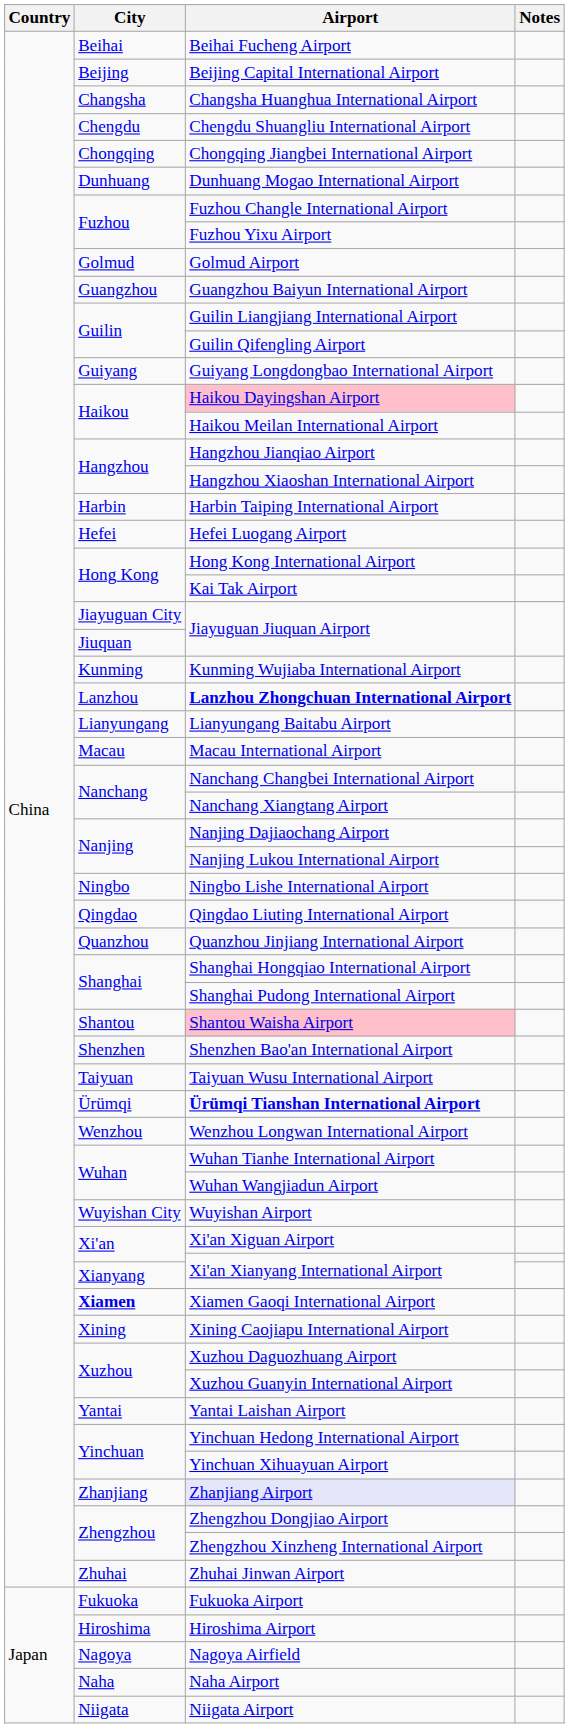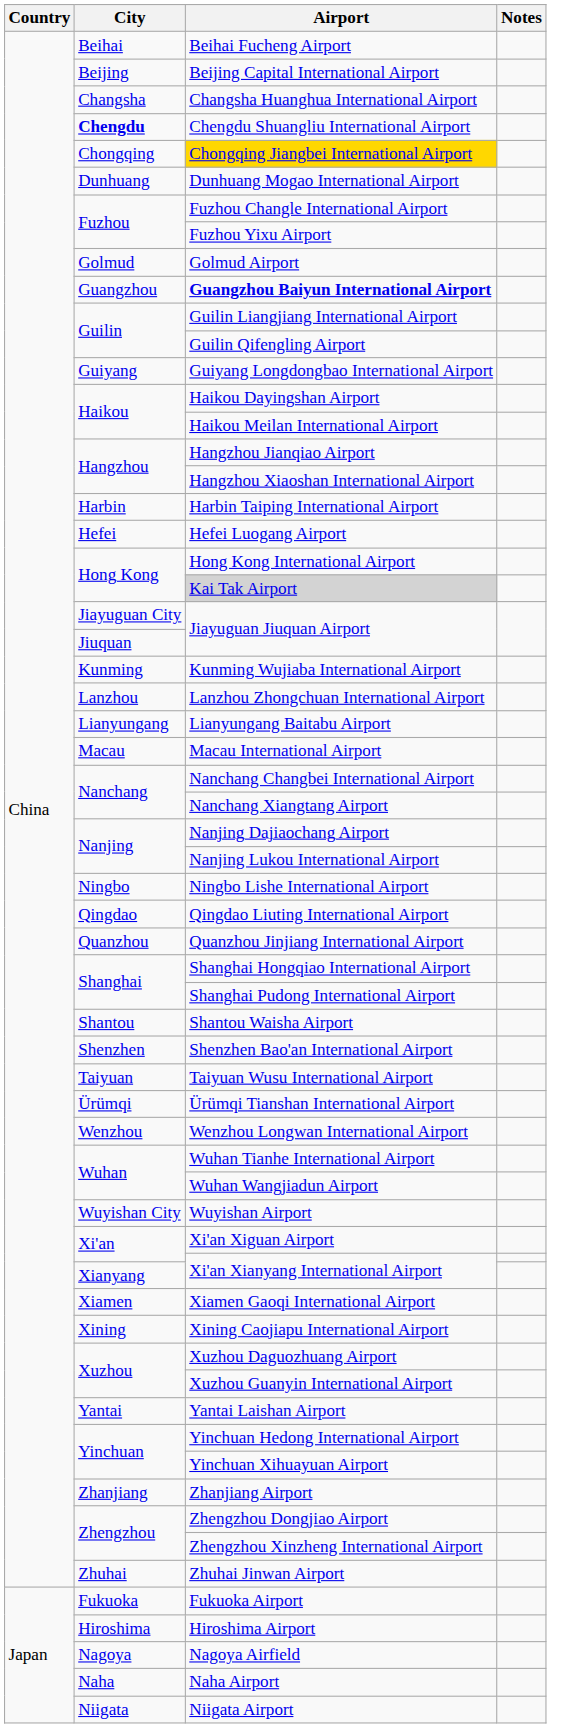(109, 126) normal -> (112, 126) bold
(331, 153) no background -> (331, 153) gold background
(328, 289) normal -> (340, 289) bold
(284, 398) pink background -> (284, 398) no background
(243, 588) no background -> (243, 588) lightgrey background
(350, 696) bold -> (337, 696) normal
(271, 1022) pink background -> (271, 1022) no background
(335, 1104) bold -> (322, 1104) normal
(107, 1302) bold -> (105, 1302) normal
(251, 1492) lavender background -> (251, 1492) no background
